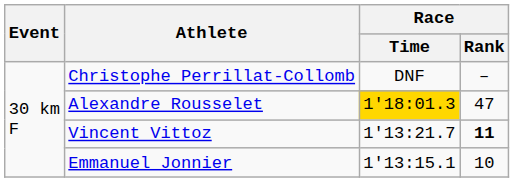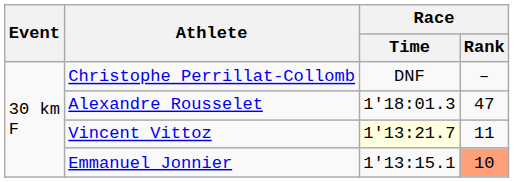(409, 105) gold background -> (409, 105) no background
(409, 134) no background -> (409, 134) lightyellow background
(484, 134) bold -> (484, 134) normal
(484, 162) no background -> (484, 162) lightsalmon background
